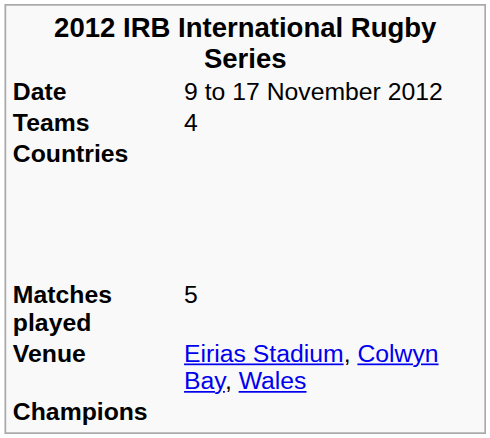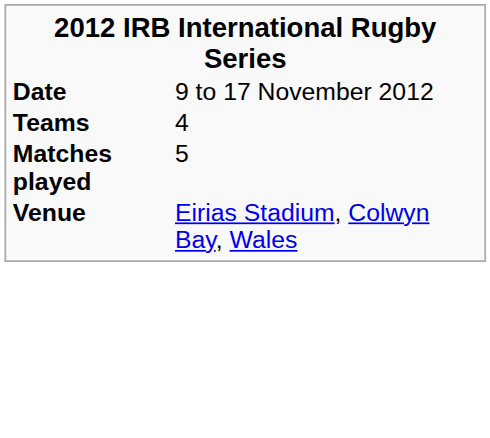- row: (71, 153)
- row: (80, 411)
